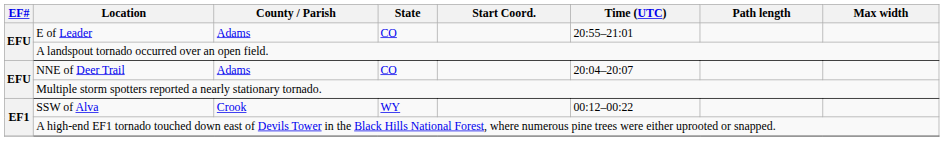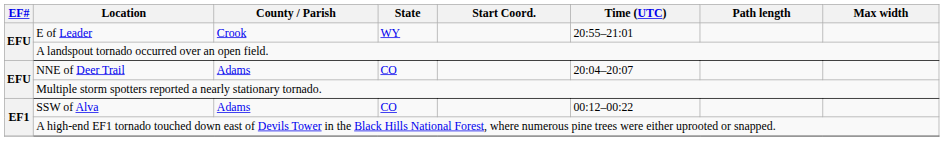(234, 32) Adams -> (232, 32) Crook
(389, 32) CO -> (390, 32) WY
(232, 107) Crook -> (234, 107) Adams
(390, 107) WY -> (389, 107) CO
